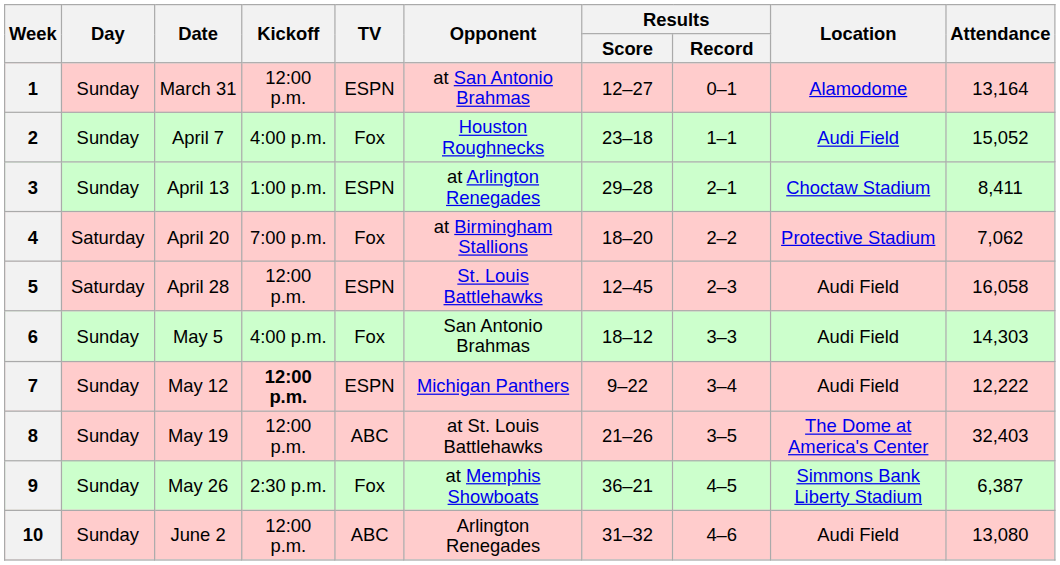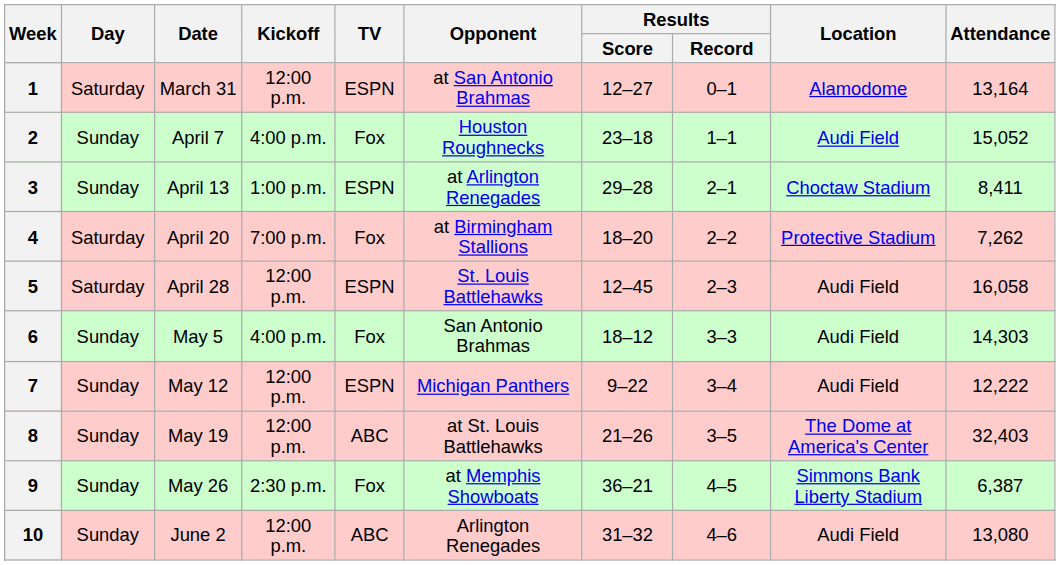(108, 88) Sunday -> (108, 88) Saturday
(1000, 237) 7,062 -> (1000, 237) 7,262
(288, 386) bold -> (288, 386) normal
